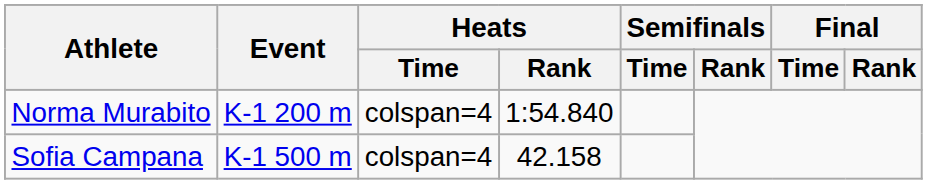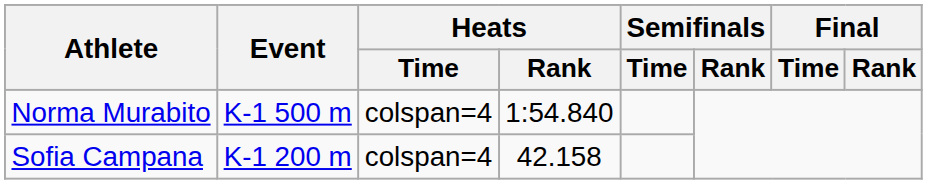(288, 113) K-1 200 m -> (288, 113) K-1 500 m
(288, 157) K-1 500 m -> (288, 157) K-1 200 m
